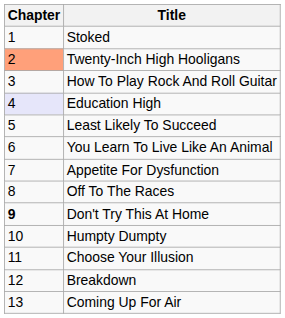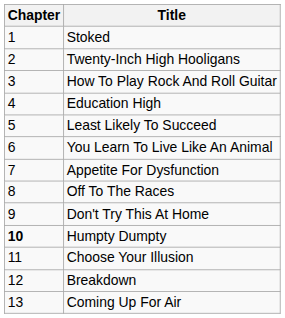(12, 59) lightsalmon background -> (12, 59) no background
(12, 103) lavender background -> (12, 103) no background
(12, 214) bold -> (12, 214) normal
(15, 236) normal -> (15, 236) bold
